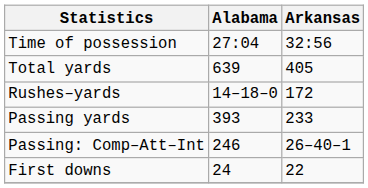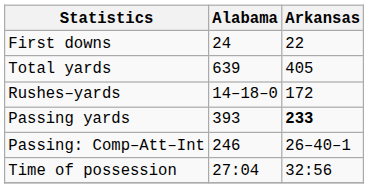rows swapped: (60, 170) <-> (93, 43)
(299, 120) normal -> (299, 120) bold
